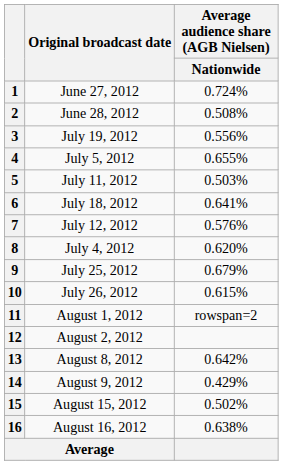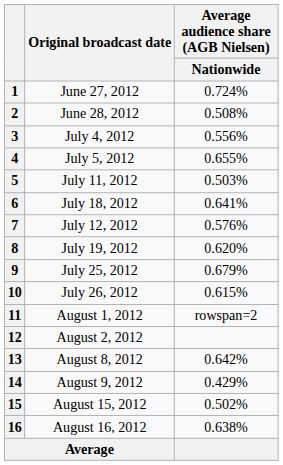(100, 136) July 19, 2012 -> (100, 136) July 4, 2012
(100, 248) July 4, 2012 -> (100, 248) July 19, 2012
